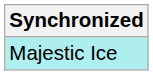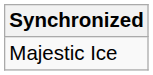(63, 53) paleturquoise background -> (63, 53) no background
